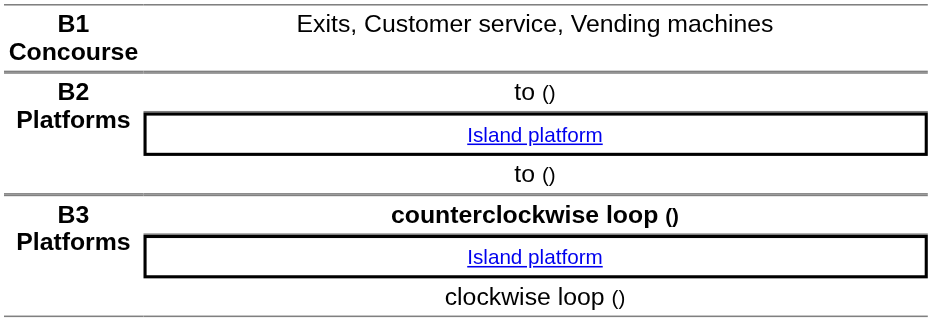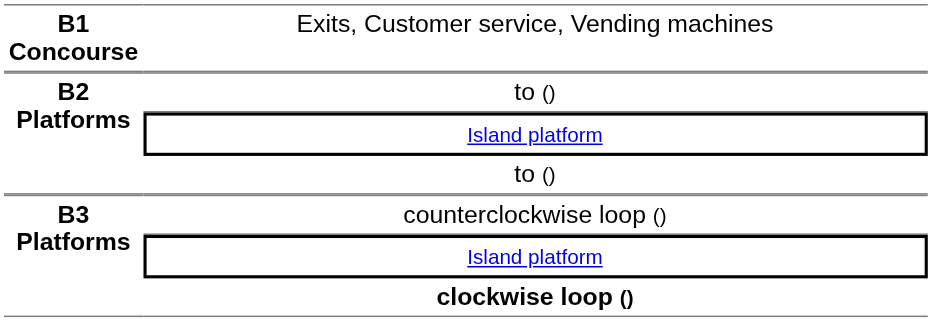(535, 214) bold -> (535, 214) normal
(535, 296) normal -> (535, 296) bold
